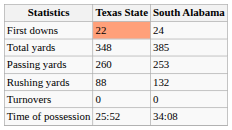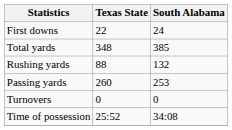(101, 30) lightsalmon background -> (101, 30) no background
rows swapped: (38, 82) <-> (37, 64)
